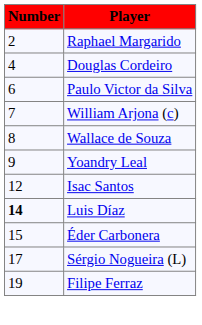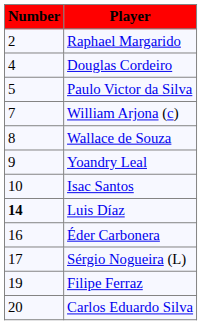(12, 89) 6 -> (12, 89) 5
(15, 186) 12 -> (15, 186) 10
(15, 234) 15 -> (15, 234) 16
+ row: (130, 307)
